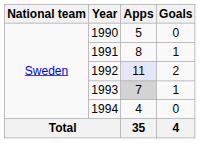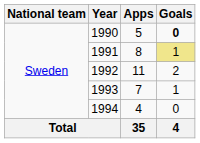(176, 33) normal -> (176, 33) bold
(176, 52) no background -> (176, 52) khaki background
(139, 71) lavender background -> (139, 71) no background
(139, 90) lightgrey background -> (139, 90) no background
